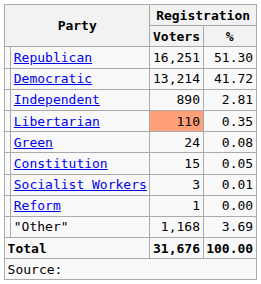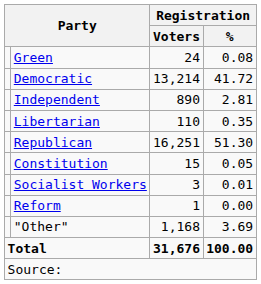rows swapped: (53, 57) <-> (33, 142)
(188, 121) lightsalmon background -> (188, 121) no background
